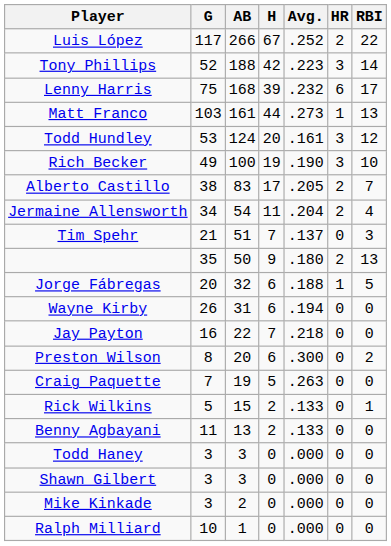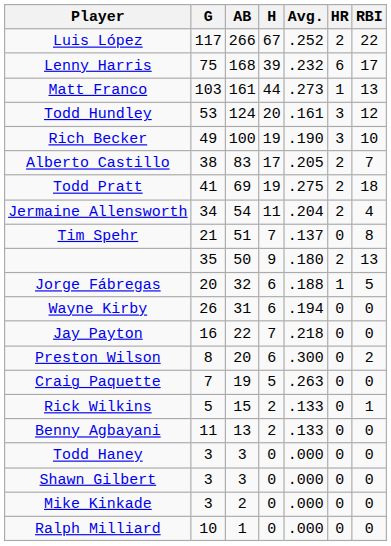- row: (98, 65)
+ row: (98, 187)
(369, 236) 3 -> (369, 236) 8
